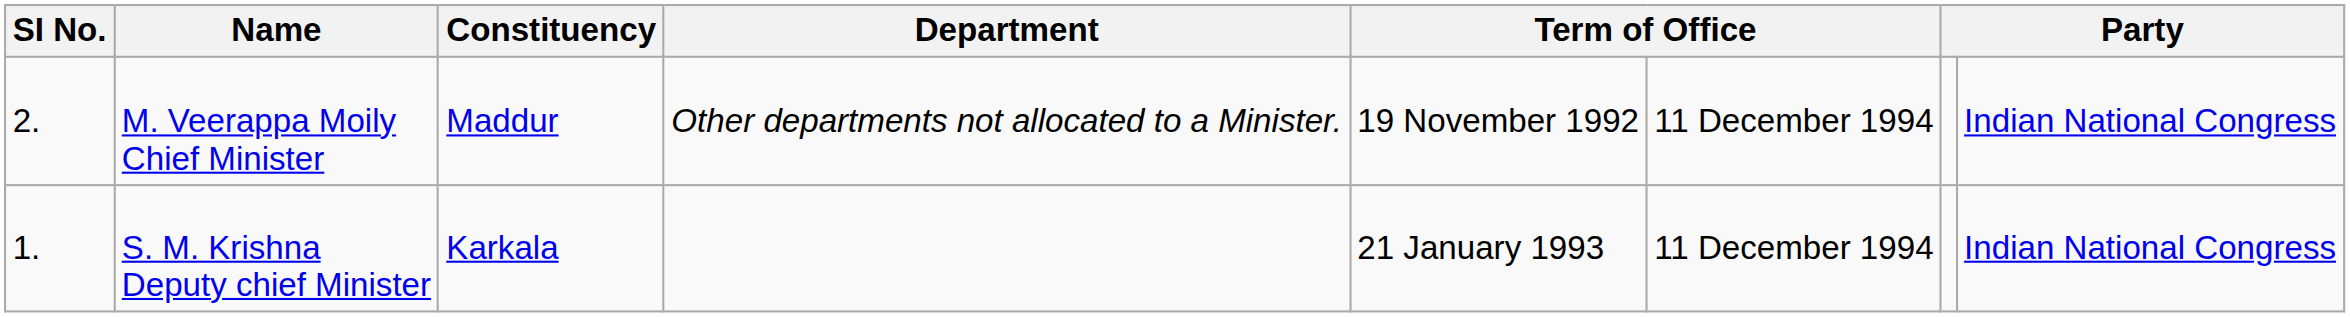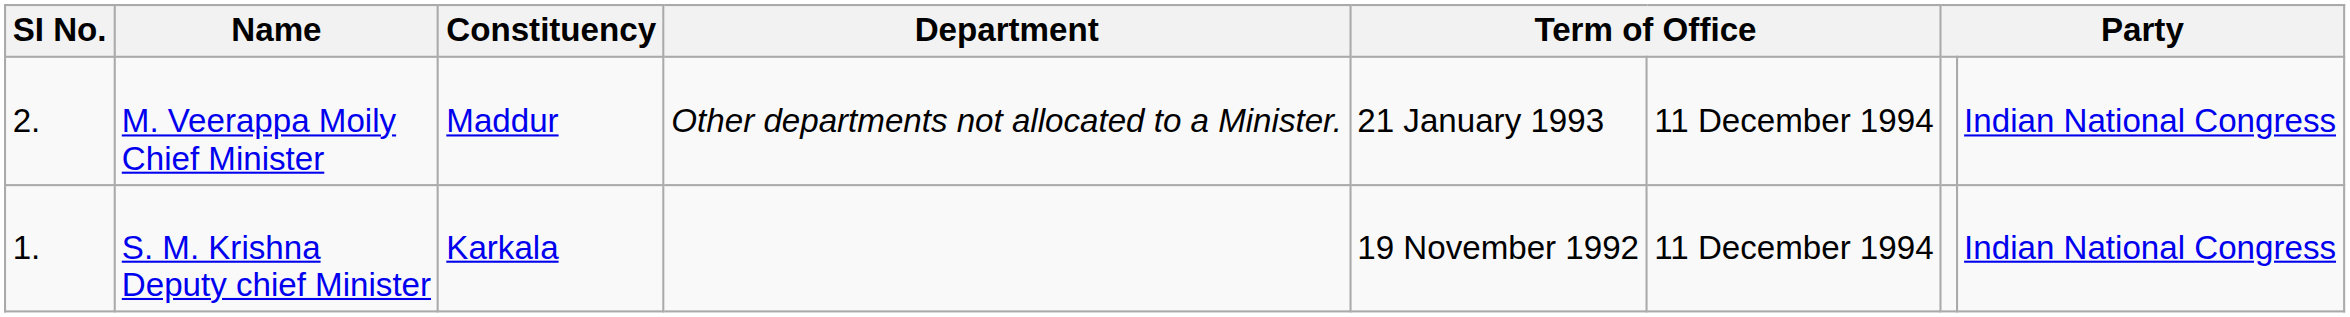(1498, 120) 19 November 1992 -> (1481, 120) 21 January 1993
(1481, 247) 21 January 1993 -> (1498, 247) 19 November 1992
